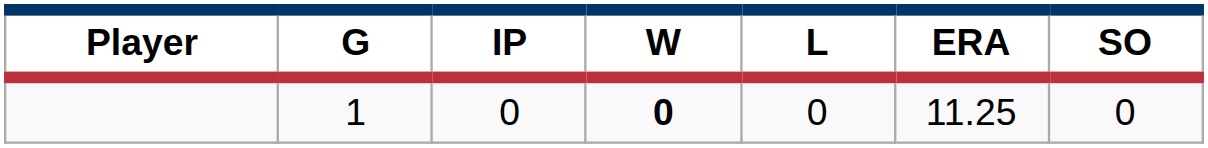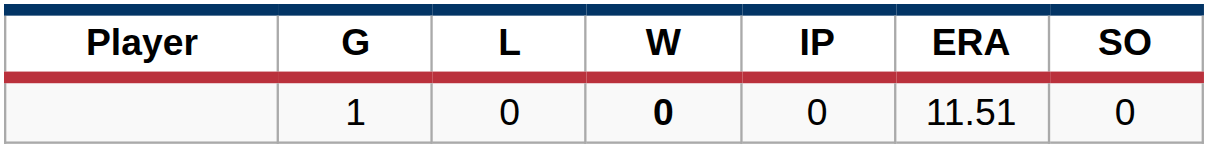columns swapped: (510, 43) <-> (817, 43)
(971, 111) 11.25 -> (971, 111) 11.51
